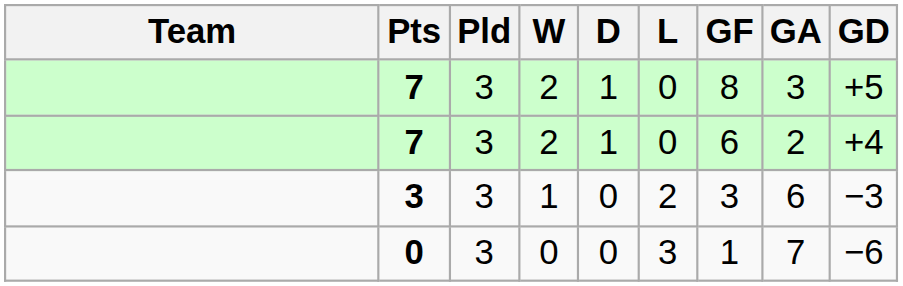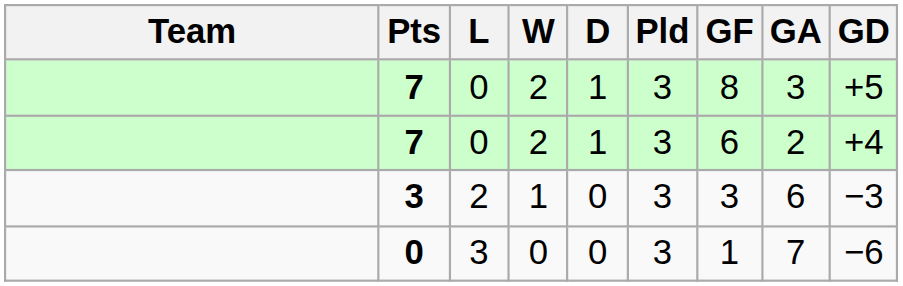columns swapped: (484, 32) <-> (668, 32)
